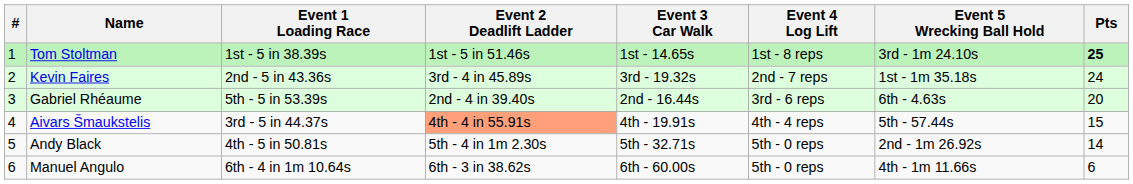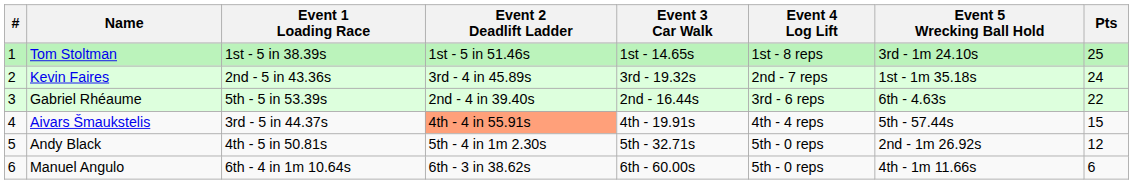(1096, 54) bold -> (1096, 54) normal
(1096, 99) 20 -> (1096, 99) 22
(1096, 144) 14 -> (1096, 144) 12
